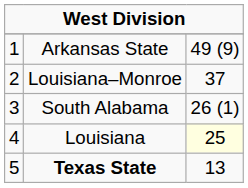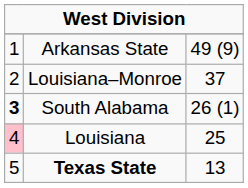(14, 108) normal -> (14, 108) bold
(14, 138) no background -> (14, 138) pink background
(215, 138) lightyellow background -> (215, 138) no background
